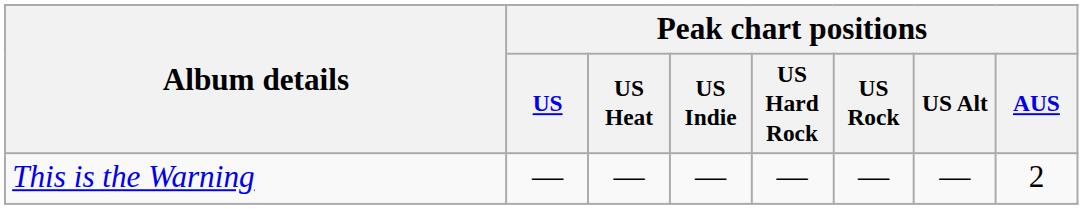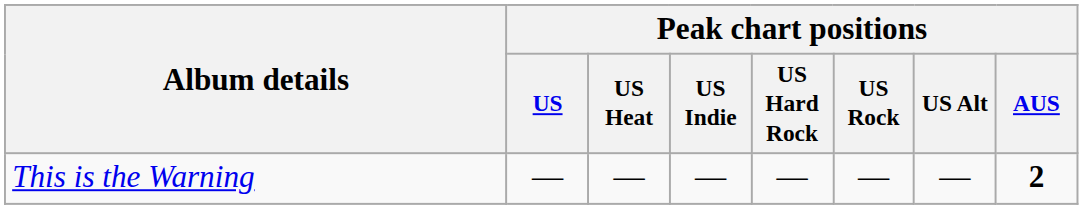(1036, 177) normal -> (1036, 177) bold
